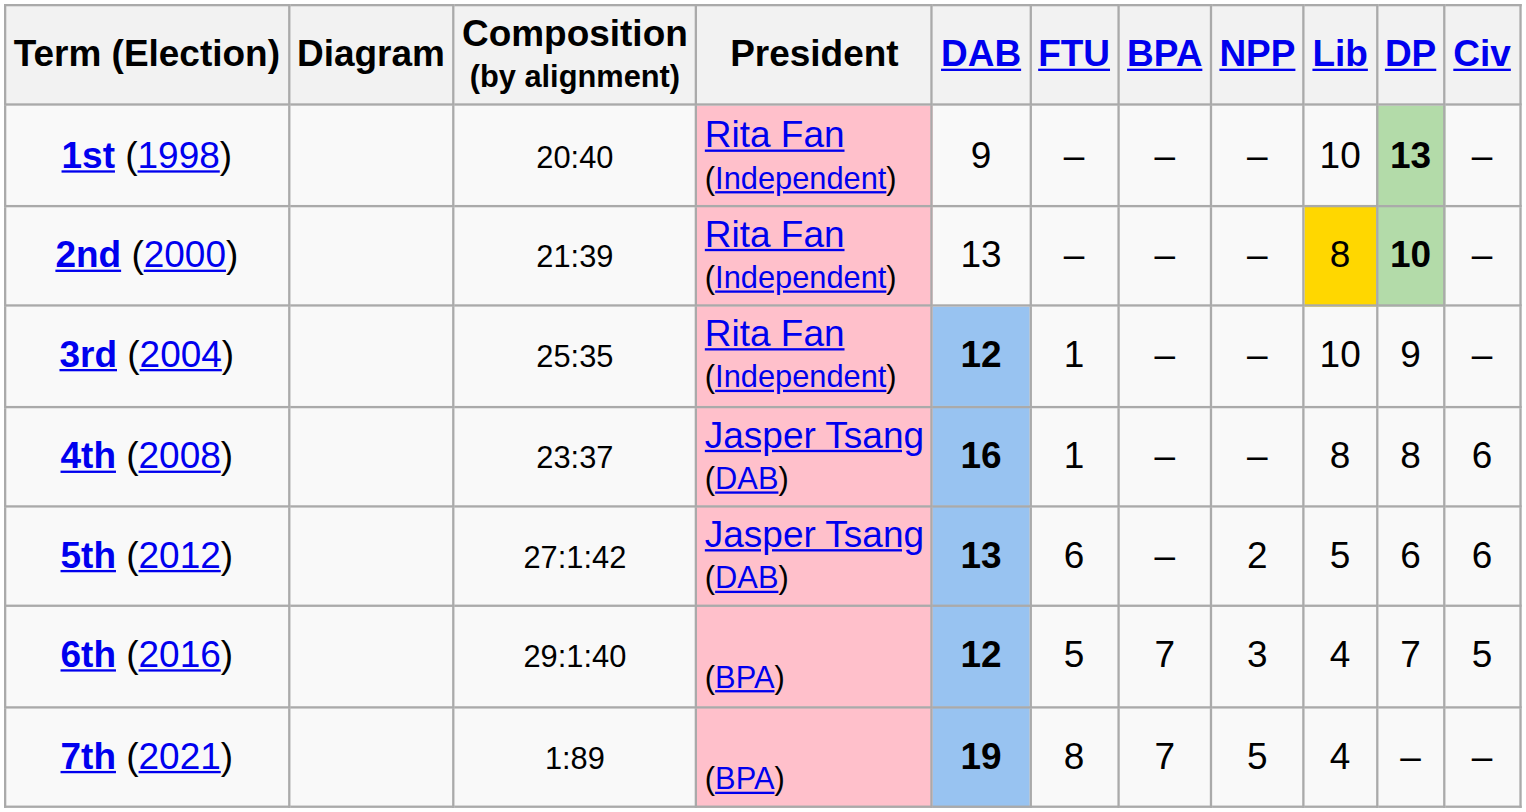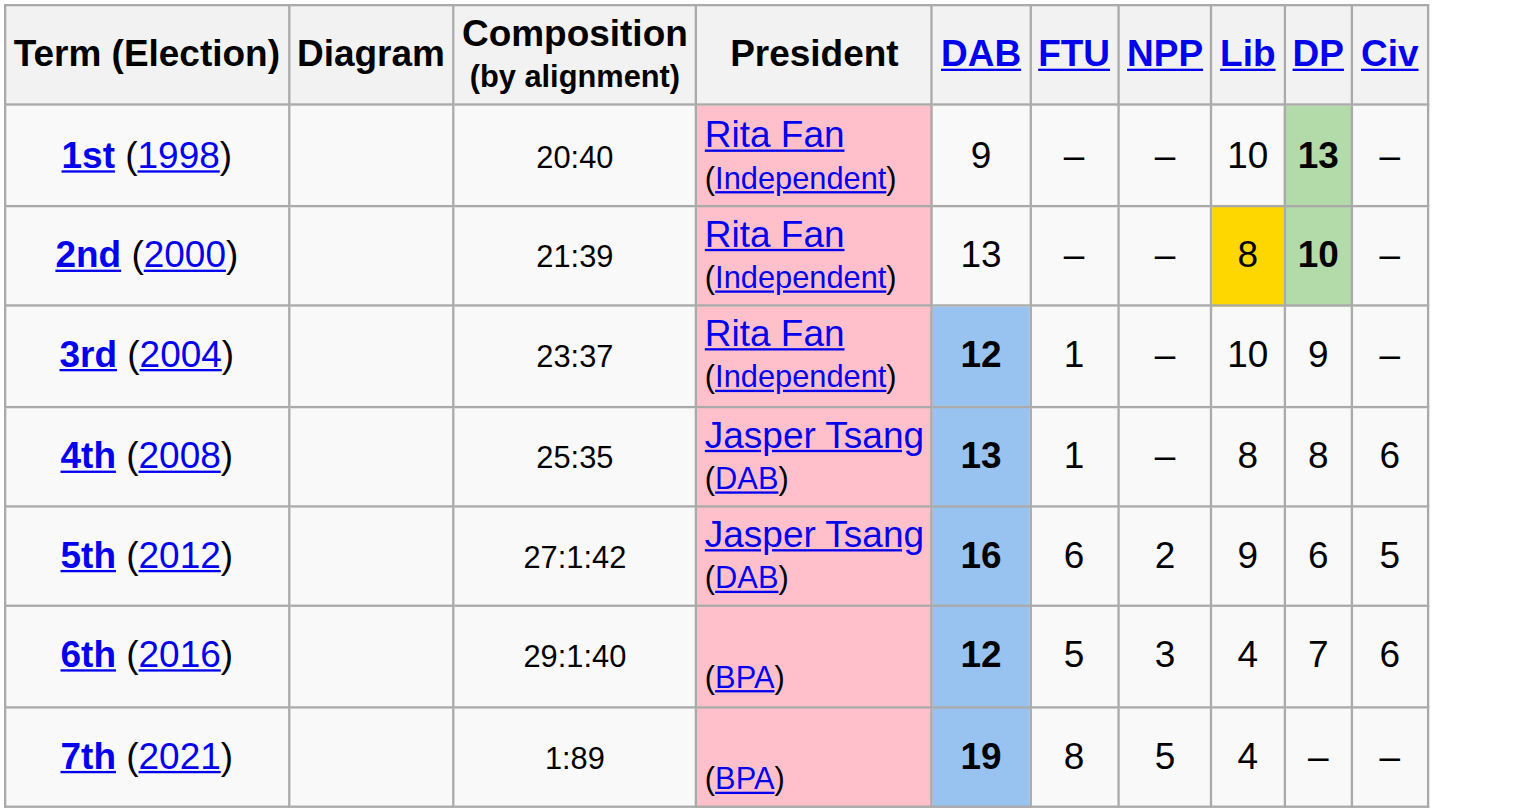- column: (1165, 54)
(575, 357) 25:35 -> (575, 357) 23:37
(575, 457) 23:37 -> (575, 457) 25:35
(981, 455) 16 -> (981, 455) 13
(981, 555) 13 -> (981, 555) 16
(1340, 555) 5 -> (1248, 555) 9
(1482, 555) 6 -> (1390, 555) 5
(1482, 655) 5 -> (1390, 655) 6
